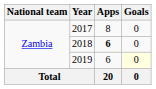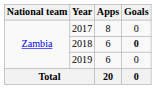(108, 44) bold -> (108, 44) normal
(136, 44) normal -> (136, 44) bold
(136, 60) lightyellow background -> (136, 60) no background
